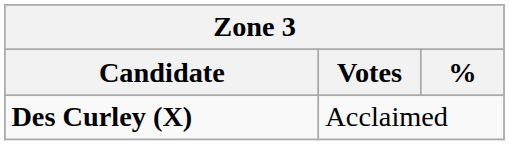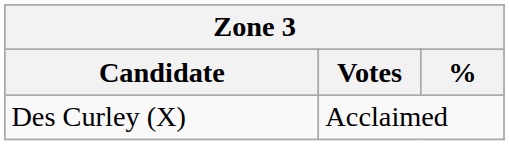(102, 116) bold -> (99, 116) normal
